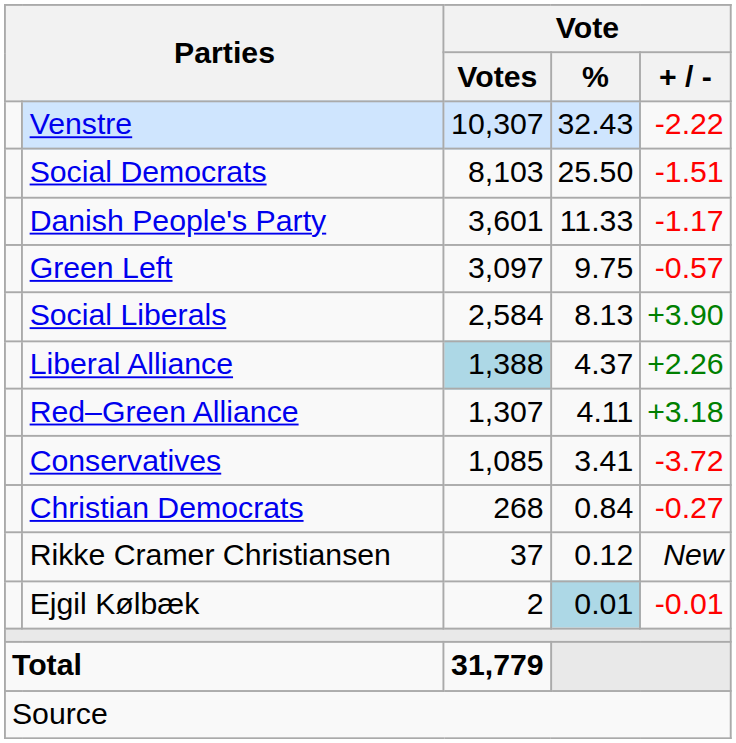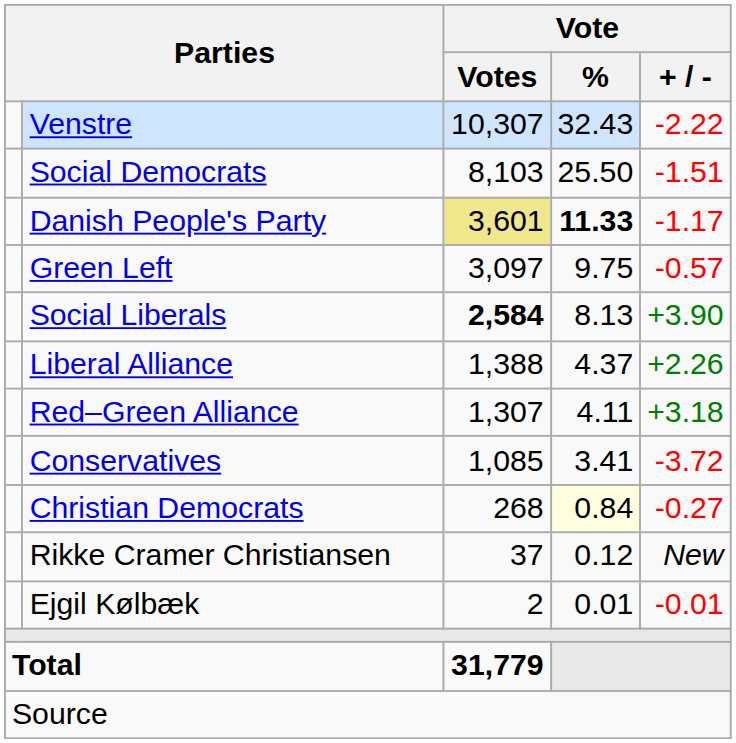(506, 220) no background -> (506, 220) khaki background
(597, 220) normal -> (596, 220) bold
(506, 316) normal -> (506, 316) bold
(506, 364) lightblue background -> (506, 364) no background
(604, 508) no background -> (604, 508) lightyellow background
(604, 603) lightblue background -> (604, 603) no background
